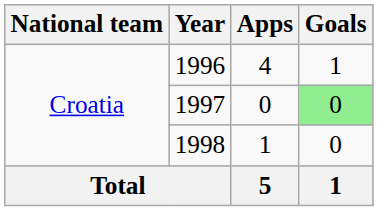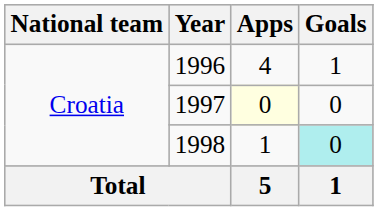(265, 104) no background -> (265, 104) lightyellow background
(336, 104) lightgreen background -> (336, 104) no background
(336, 144) no background -> (336, 144) paleturquoise background
